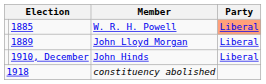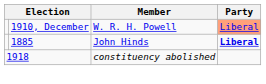(22, 27) 1885 -> (50, 27) 1910, December
- row: (140, 42)
(50, 57) 1910, December -> (22, 42) 1885
(239, 57) normal -> (239, 42) bold
